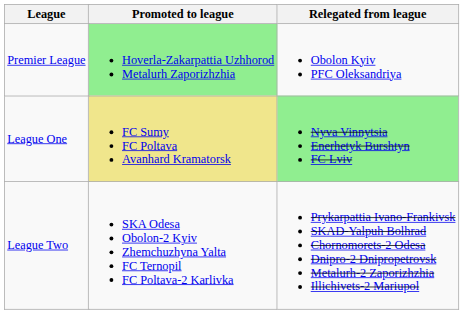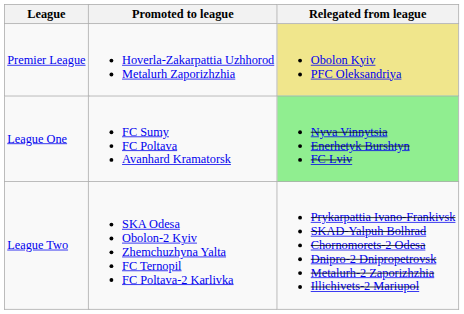(183, 67) lightgreen background -> (183, 67) no background
(368, 67) no background -> (368, 67) khaki background
(183, 146) khaki background -> (183, 146) no background
